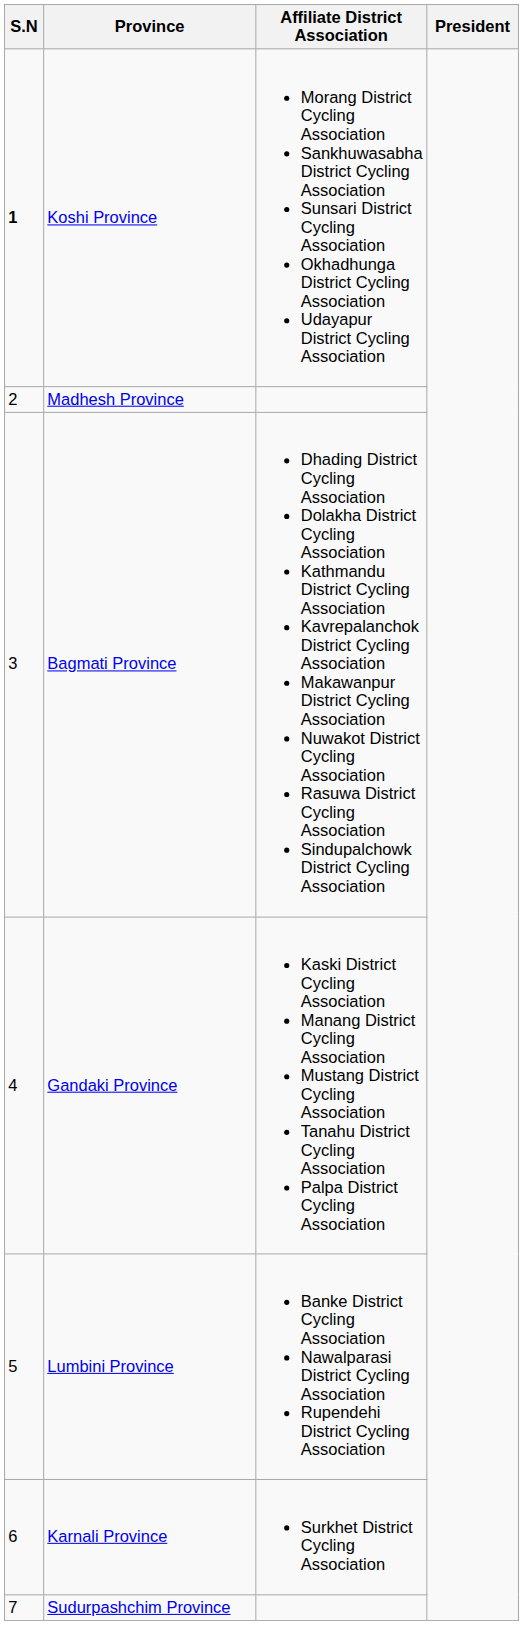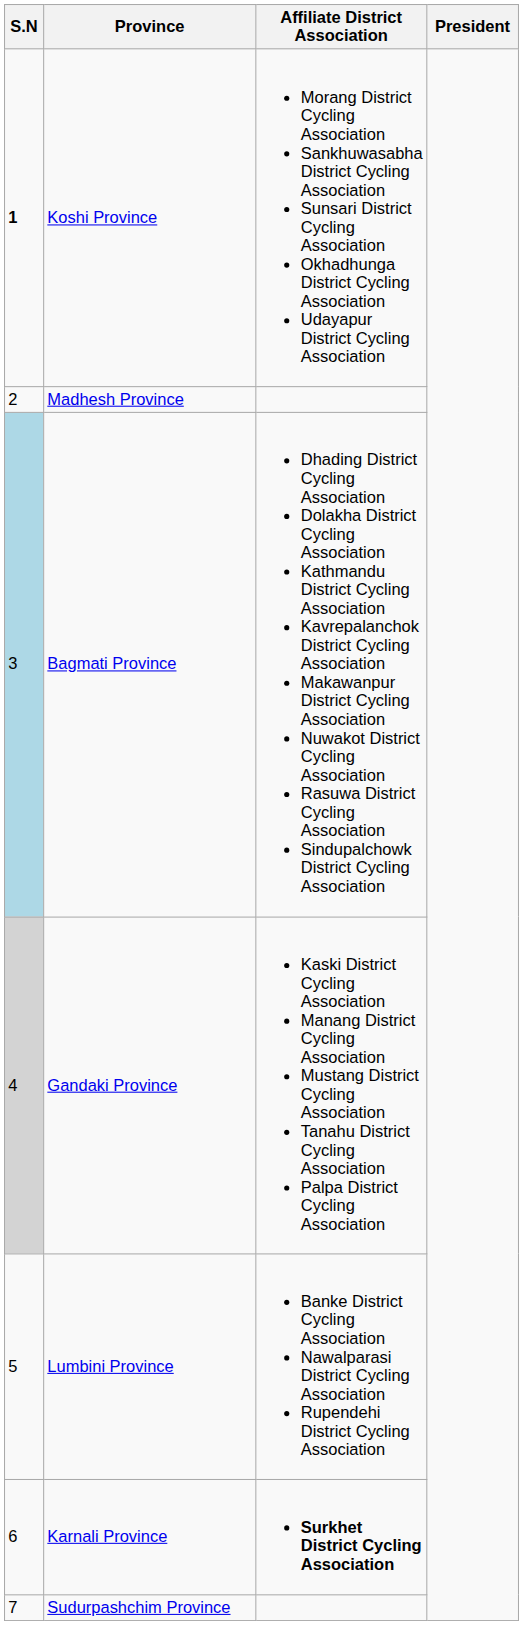(13, 664) no background -> (13, 664) lightblue background
(13, 1085) no background -> (13, 1085) lightgrey background
(341, 1546) normal -> (341, 1546) bold
